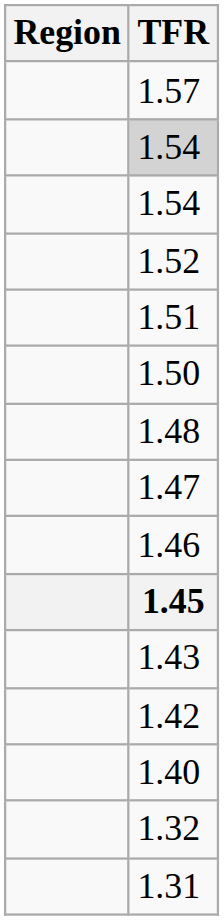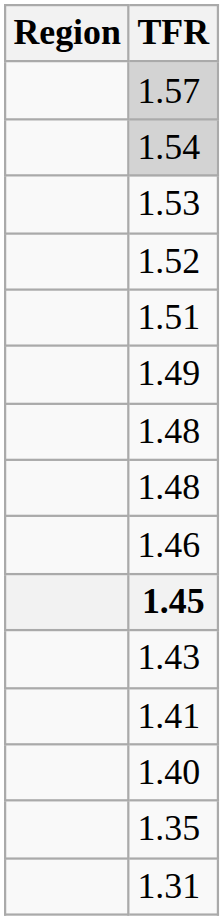(169, 89) no background -> (169, 89) lightgrey background
(169, 203) 1.54 -> (169, 203) 1.53
(169, 373) 1.50 -> (169, 373) 1.49
(169, 487) 1.47 -> (169, 487) 1.48
(169, 714) 1.42 -> (169, 714) 1.41
(169, 828) 1.32 -> (169, 828) 1.35
